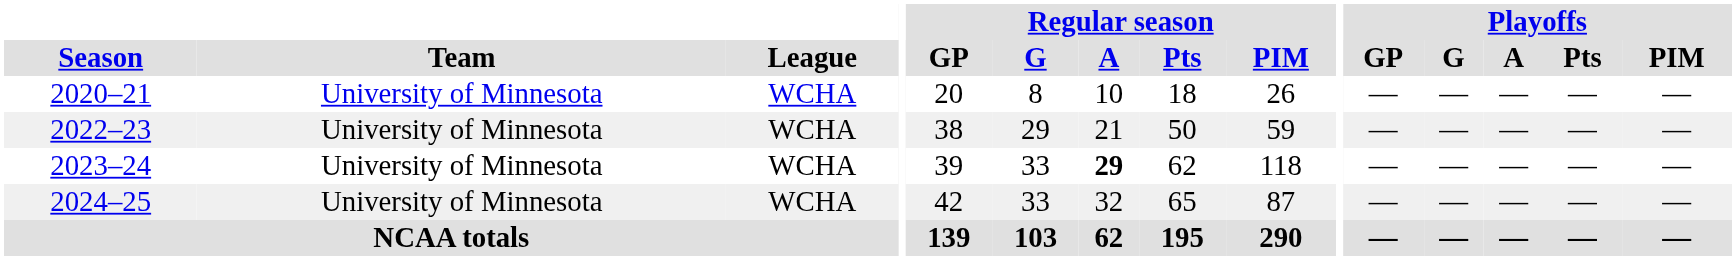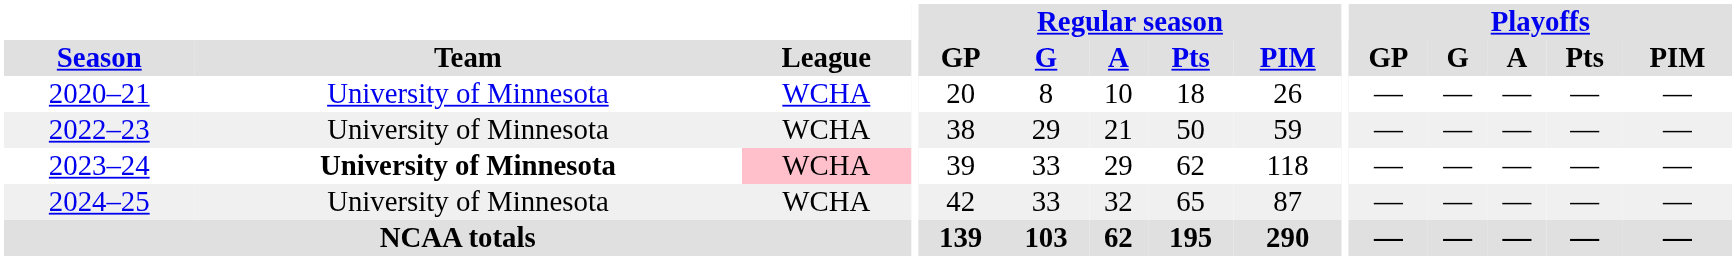(462, 165) normal -> (468, 165) bold
(812, 165) no background -> (826, 165) pink background
(1109, 165) bold -> (1118, 165) normal
